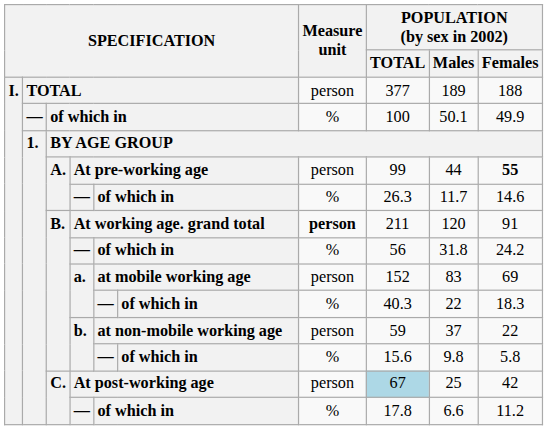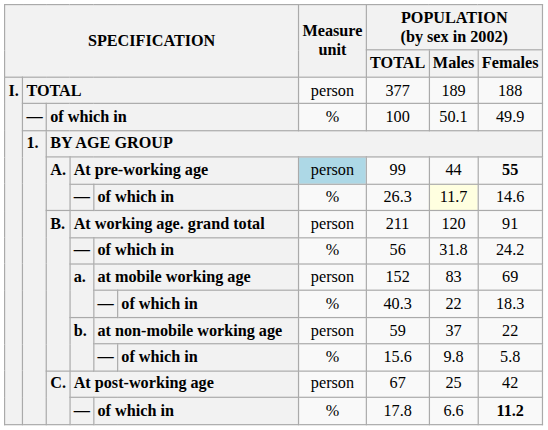(332, 169) no background -> (332, 169) lightblue background
(454, 196) no background -> (454, 196) lightyellow background
(332, 223) bold -> (332, 223) normal
(398, 383) lightblue background -> (398, 383) no background
(510, 410) normal -> (510, 410) bold
